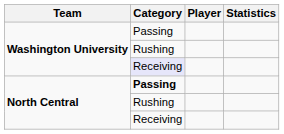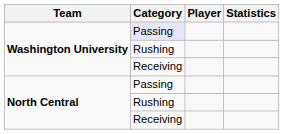(153, 31) no background -> (153, 31) lavender background
(158, 66) lavender background -> (158, 66) no background
(155, 84) bold -> (153, 84) normal
